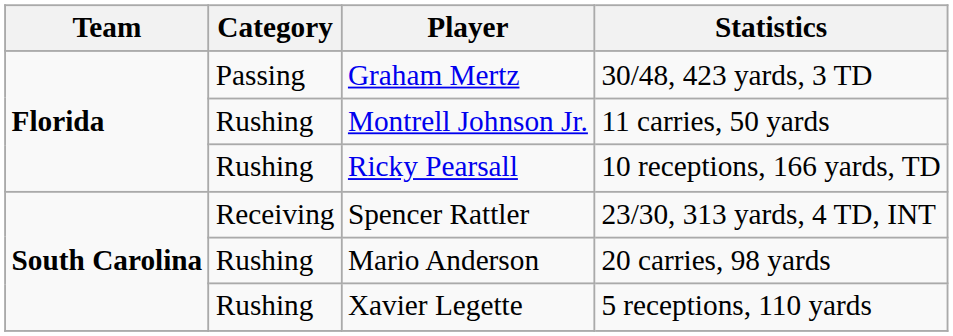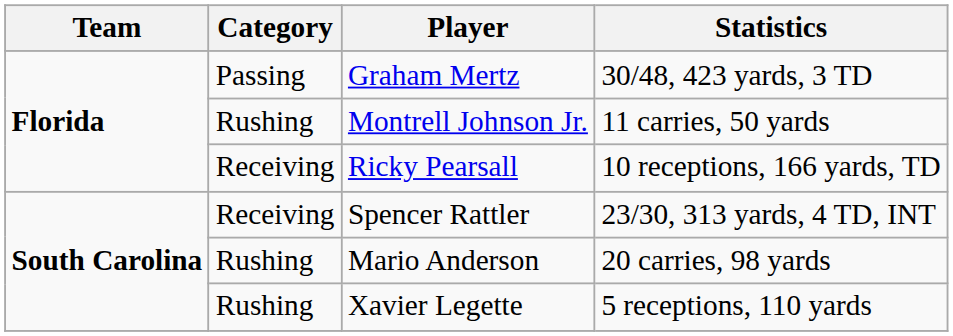(265, 167) Rushing -> (275, 167) Receiving
